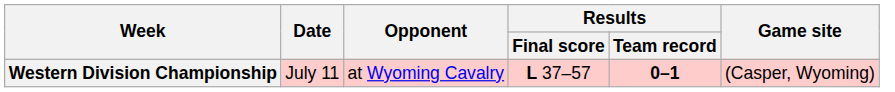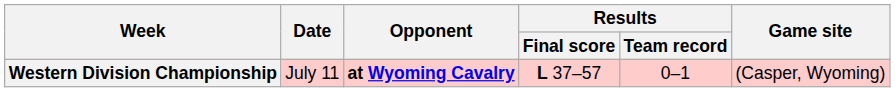(426, 72) normal -> (431, 72) bold
(665, 72) bold -> (675, 72) normal
